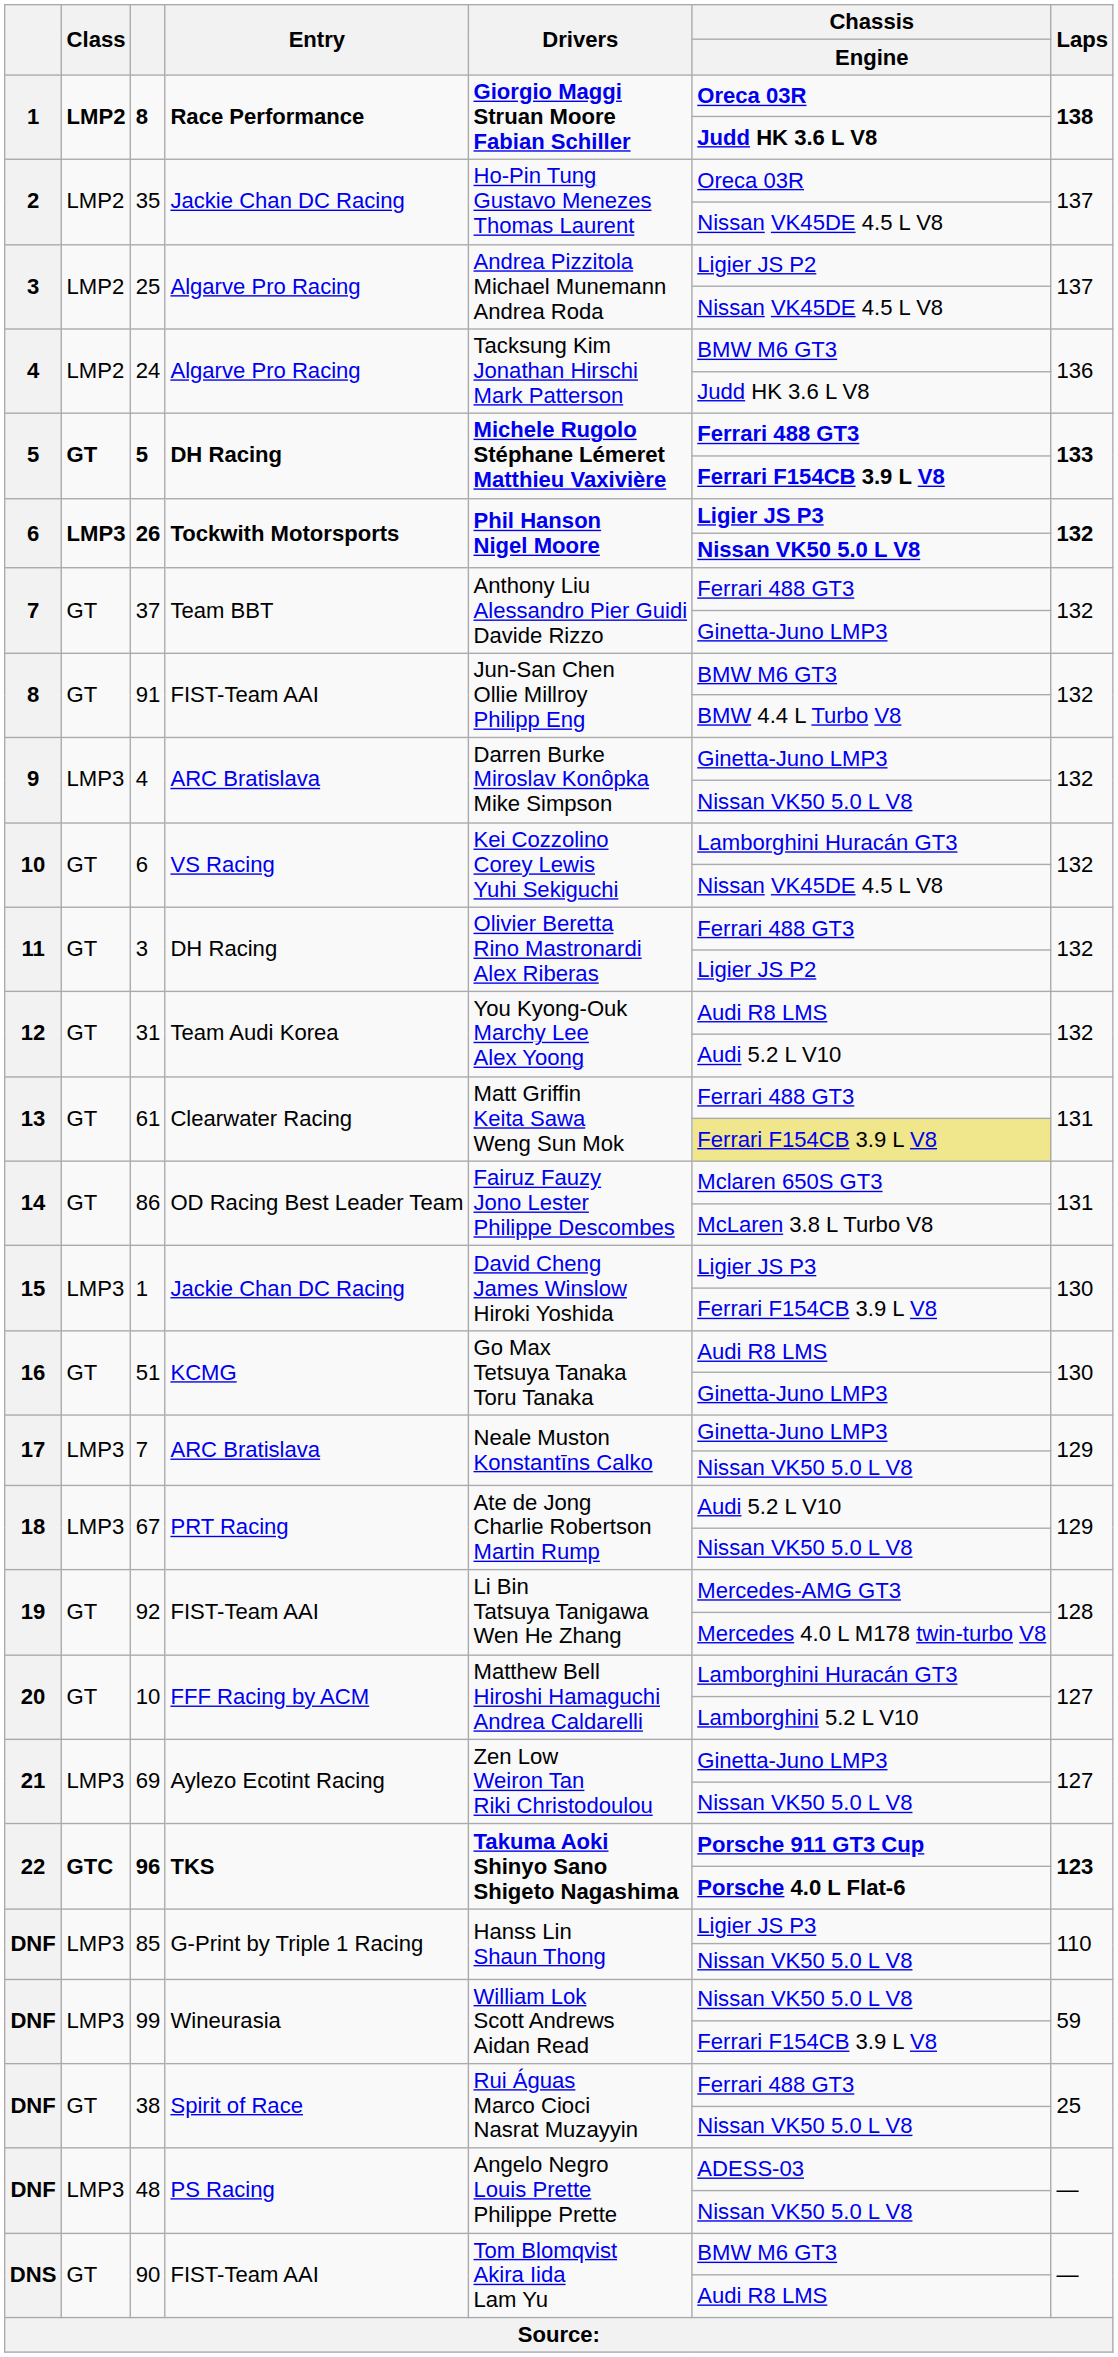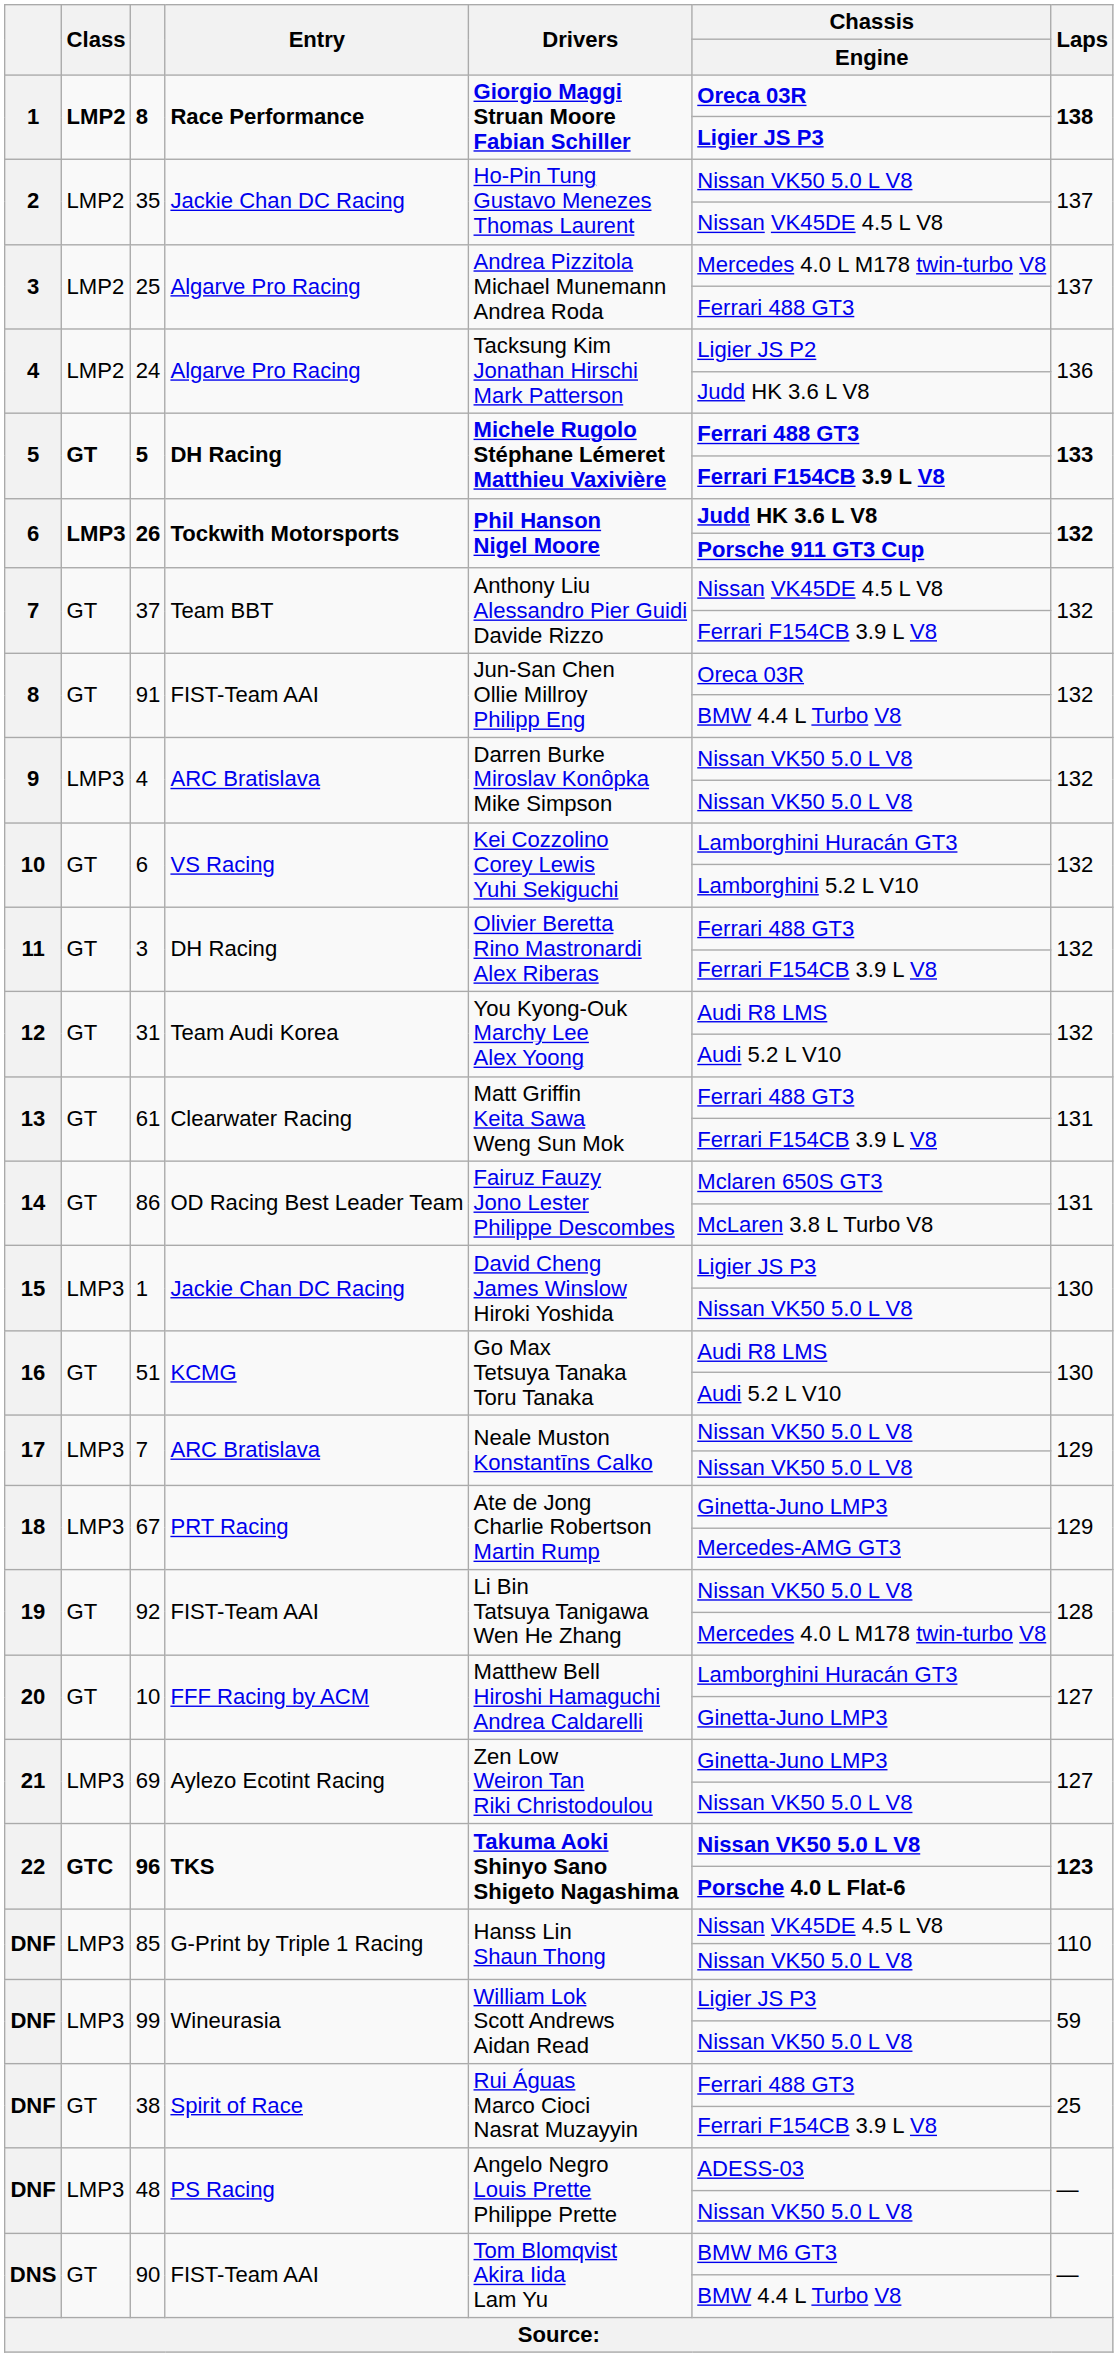(787, 138) Judd HK 3.6 L V8 -> (760, 138) Ligier JS P3
(751, 180) Oreca 03R -> (805, 180) Nissan VK50 5.0 L V8
(757, 265) Ligier JS P2 -> (872, 265) Mercedes 4.0 L M178 twin-turbo V8
(820, 307) Nissan VK45DE 4.5 L V8 -> (776, 307) Ferrari 488 GT3
(767, 349) BMW M6 GT3 -> (757, 349) Ligier JS P2
(760, 515) Ligier JS P3 -> (787, 515) Judd HK 3.6 L V8
(809, 550) Nissan VK50 5.0 L V8 -> (811, 550) Porsche 911 GT3 Cup
(776, 589) Ferrari 488 GT3 -> (820, 589) Nissan VK45DE 4.5 L V8
(792, 631) Ginetta-Juno LMP3 -> (817, 631) Ferrari F154CB 3.9 L V8
(767, 673) BMW M6 GT3 -> (751, 673) Oreca 03R
(792, 758) Ginetta-Juno LMP3 -> (805, 758) Nissan VK50 5.0 L V8
(820, 885) Nissan VK45DE 4.5 L V8 -> (808, 885) Lamborghini 5.2 L V10
(757, 970) Ligier JS P2 -> (817, 970) Ferrari F154CB 3.9 L V8
(817, 1139) khaki background -> (817, 1139) no background
(817, 1309) Ferrari F154CB 3.9 L V8 -> (805, 1309) Nissan VK50 5.0 L V8
(792, 1393) Ginetta-Juno LMP3 -> (769, 1393) Audi 5.2 L V10
(792, 1432) Ginetta-Juno LMP3 -> (805, 1432) Nissan VK50 5.0 L V8
(769, 1506) Audi 5.2 L V10 -> (792, 1506) Ginetta-Juno LMP3
(805, 1548) Nissan VK50 5.0 L V8 -> (799, 1548) Mercedes-AMG GT3
(799, 1590) Mercedes-AMG GT3 -> (805, 1590) Nissan VK50 5.0 L V8
(808, 1717) Lamborghini 5.2 L V10 -> (792, 1717) Ginetta-Juno LMP3
(811, 1845) Porsche 911 GT3 Cup -> (809, 1845) Nissan VK50 5.0 L V8
(757, 1926) Ligier JS P3 -> (820, 1926) Nissan VK45DE 4.5 L V8
(805, 1999) Nissan VK50 5.0 L V8 -> (757, 1999) Ligier JS P3
(817, 2042) Ferrari F154CB 3.9 L V8 -> (805, 2042) Nissan VK50 5.0 L V8
(805, 2126) Nissan VK50 5.0 L V8 -> (817, 2126) Ferrari F154CB 3.9 L V8
(762, 2296) Audi R8 LMS -> (799, 2296) BMW 4.4 L Turbo V8
